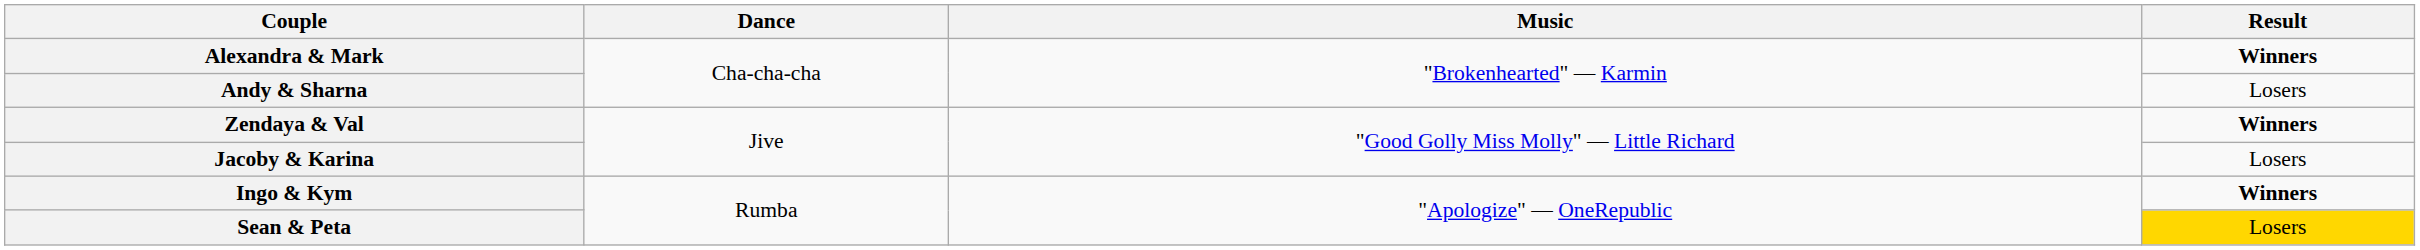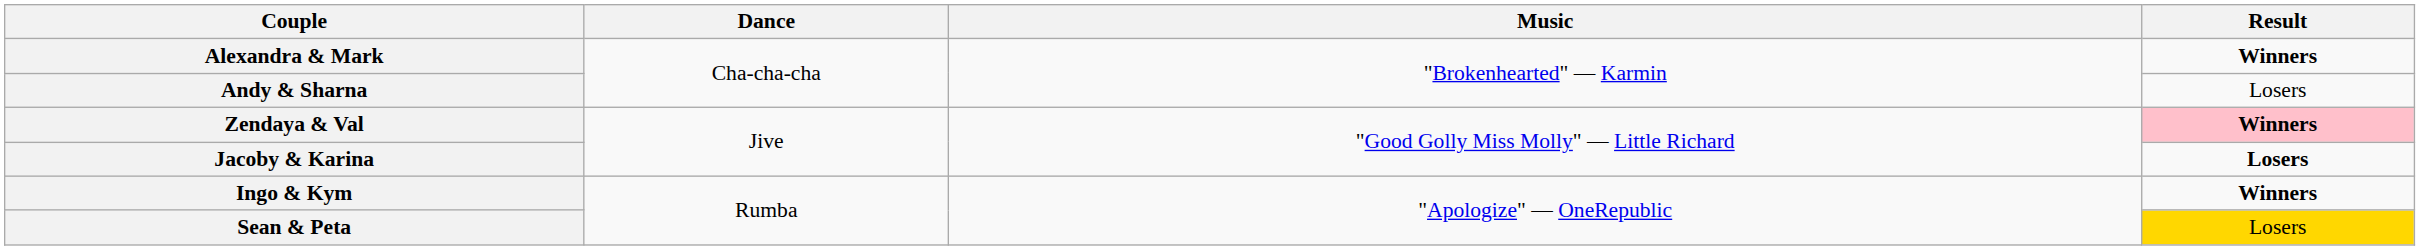(2278, 124) no background -> (2278, 124) pink background
(2278, 158) normal -> (2278, 158) bold
